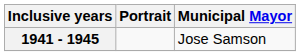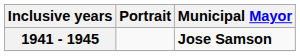(222, 39) normal -> (225, 39) bold
